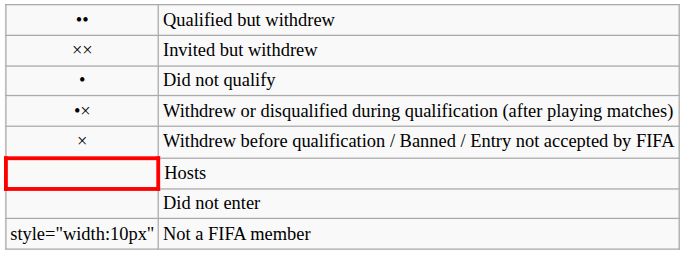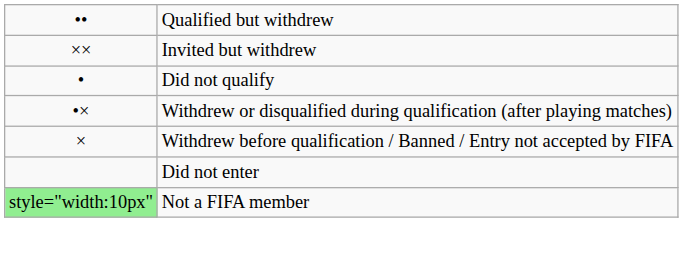- row: (185, 173)
(82, 234) no background -> (81, 202) lightgreen background
